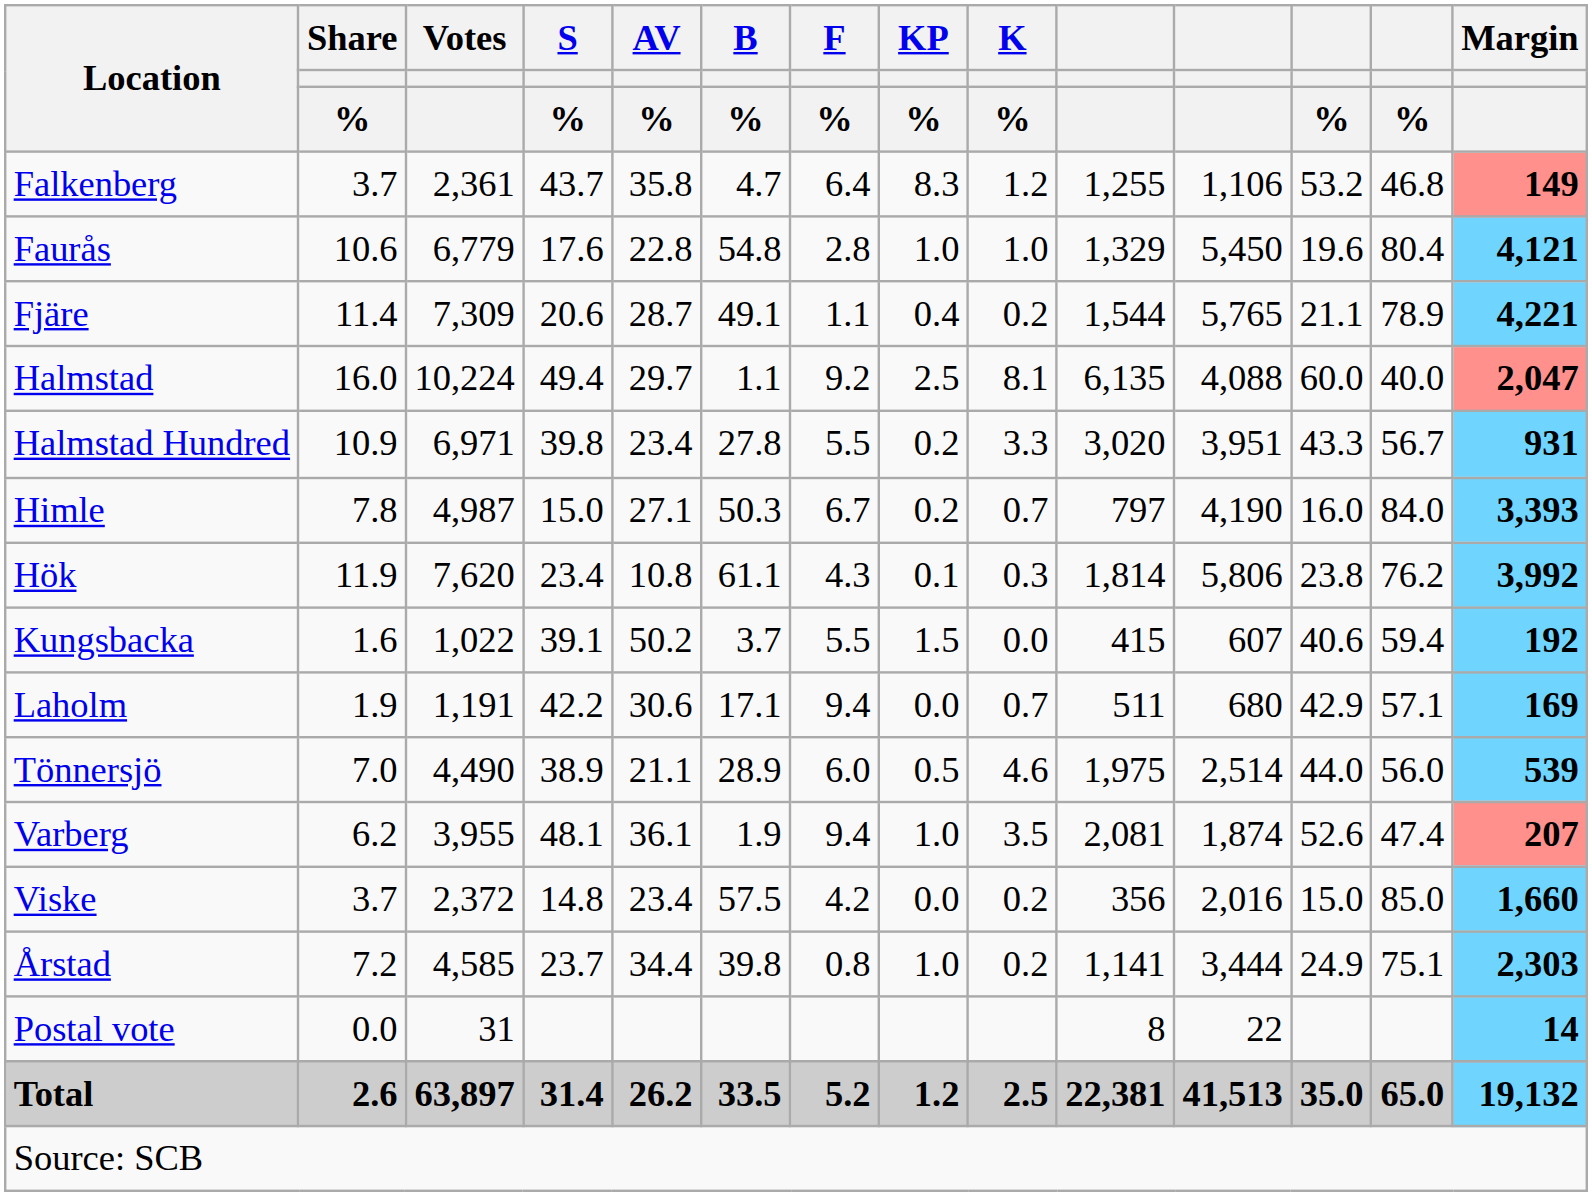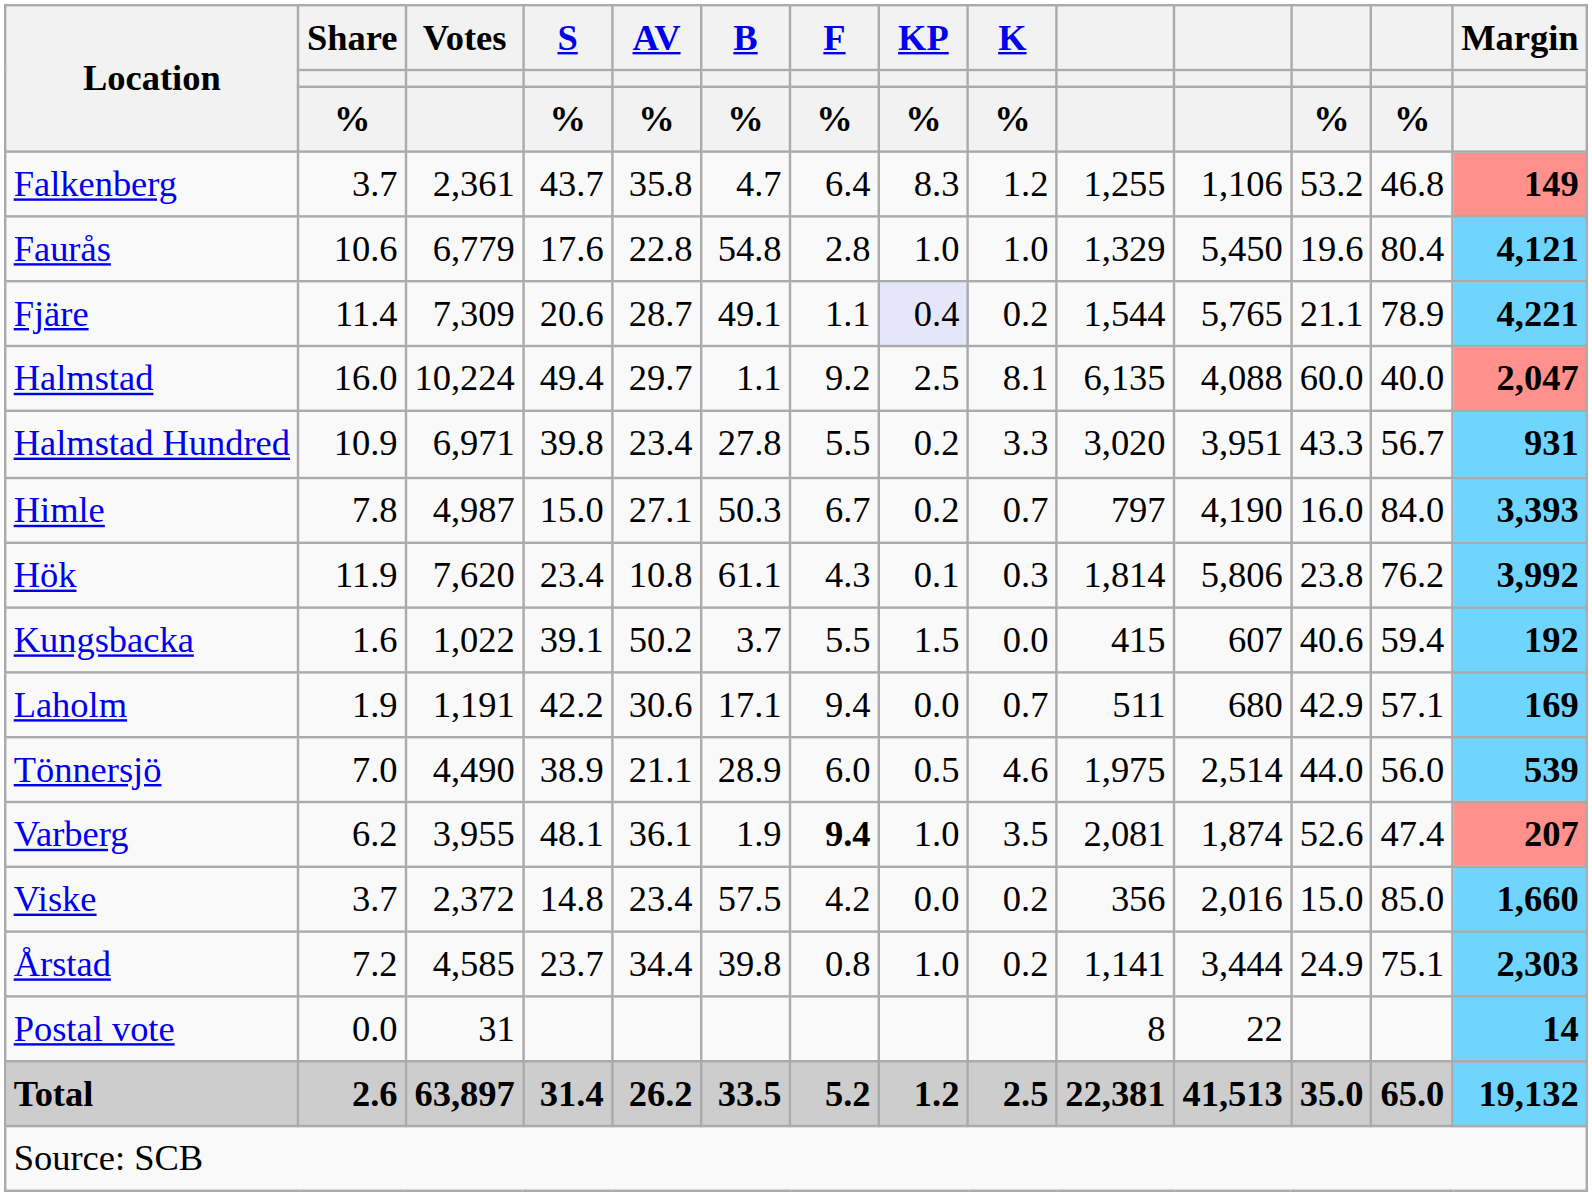(937, 313) no background -> (937, 313) lavender background
(848, 833) normal -> (848, 833) bold
